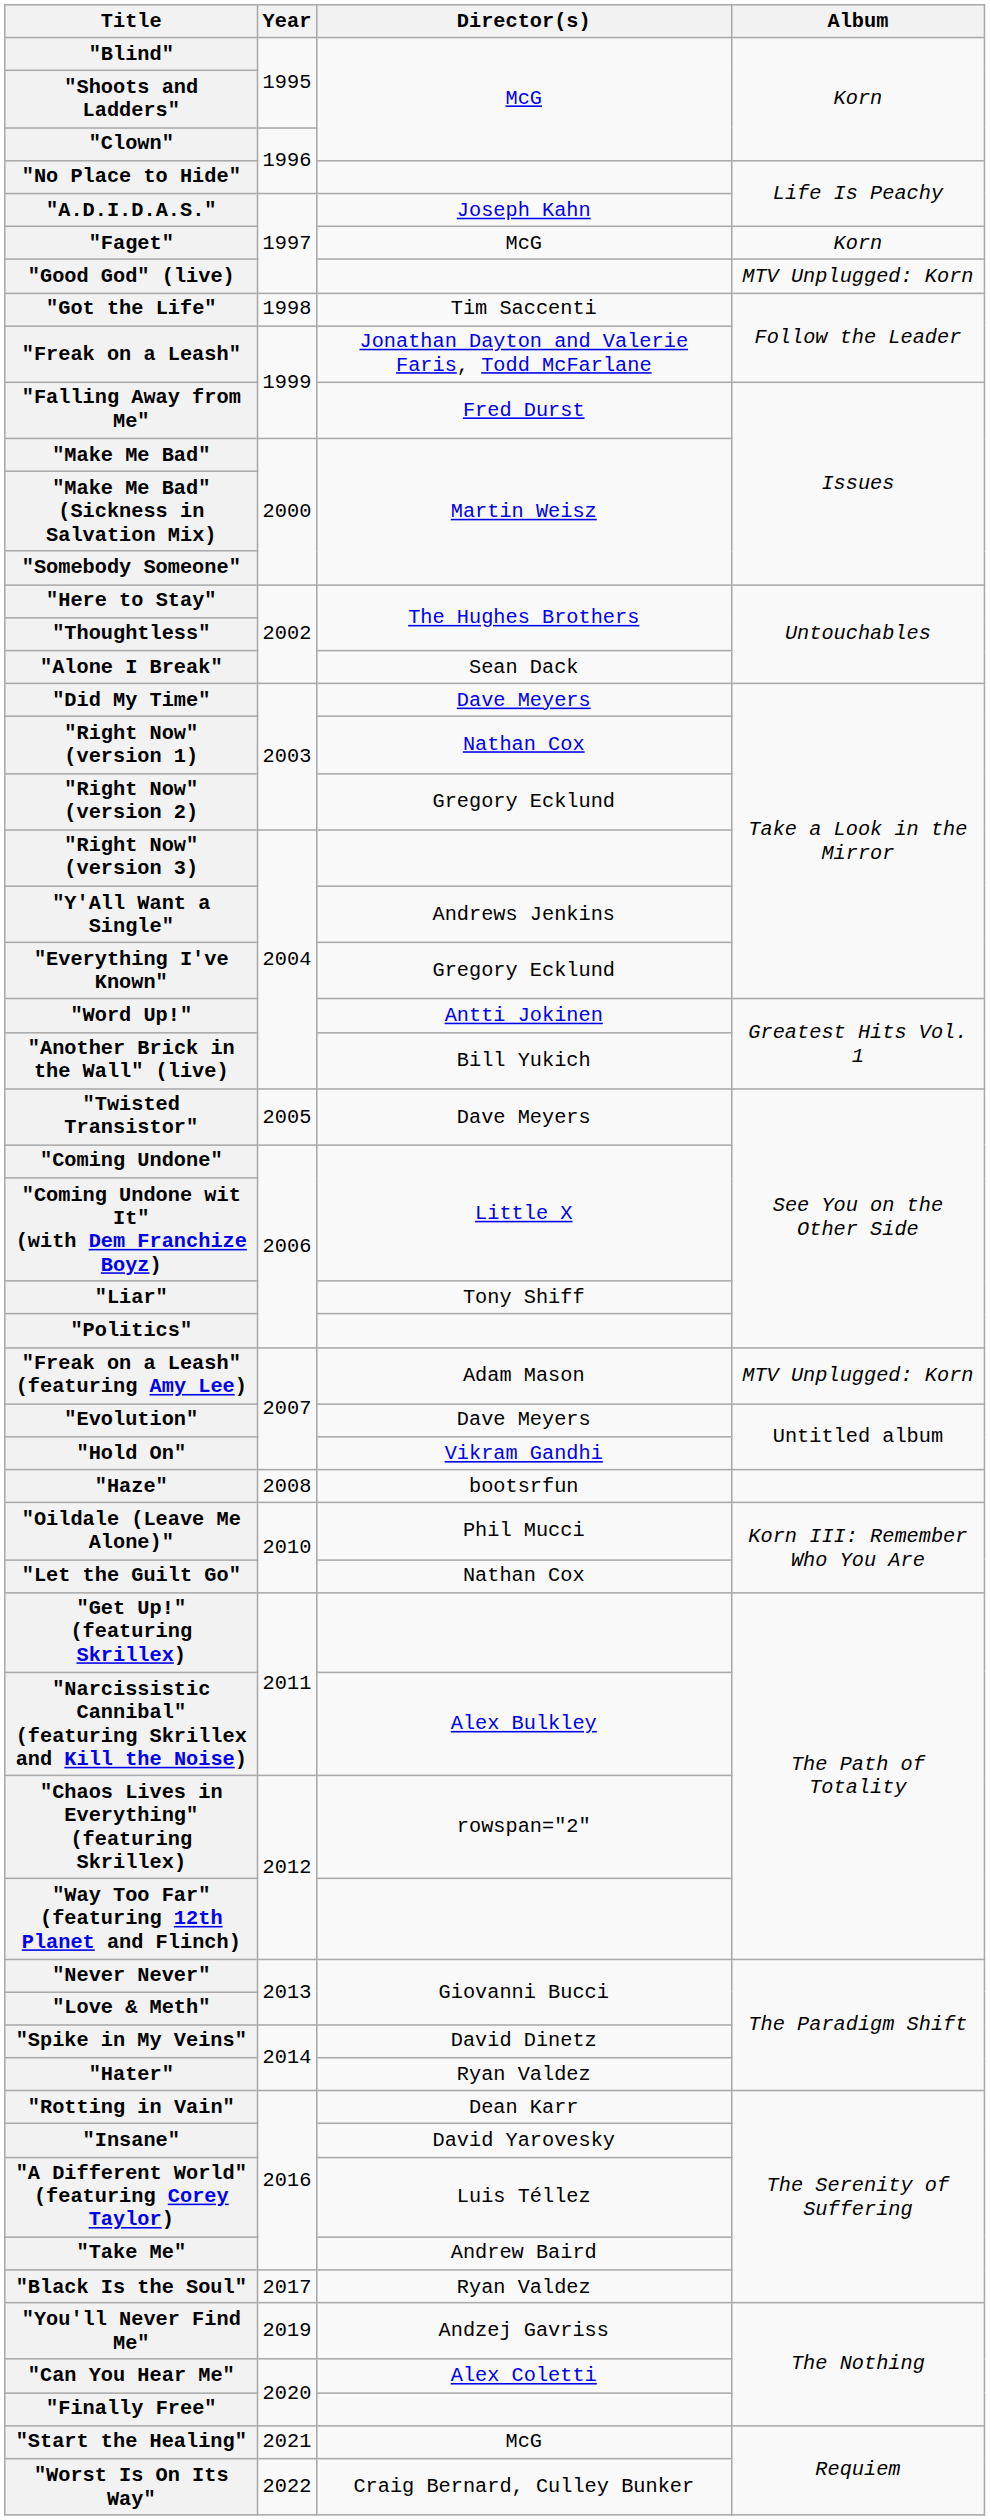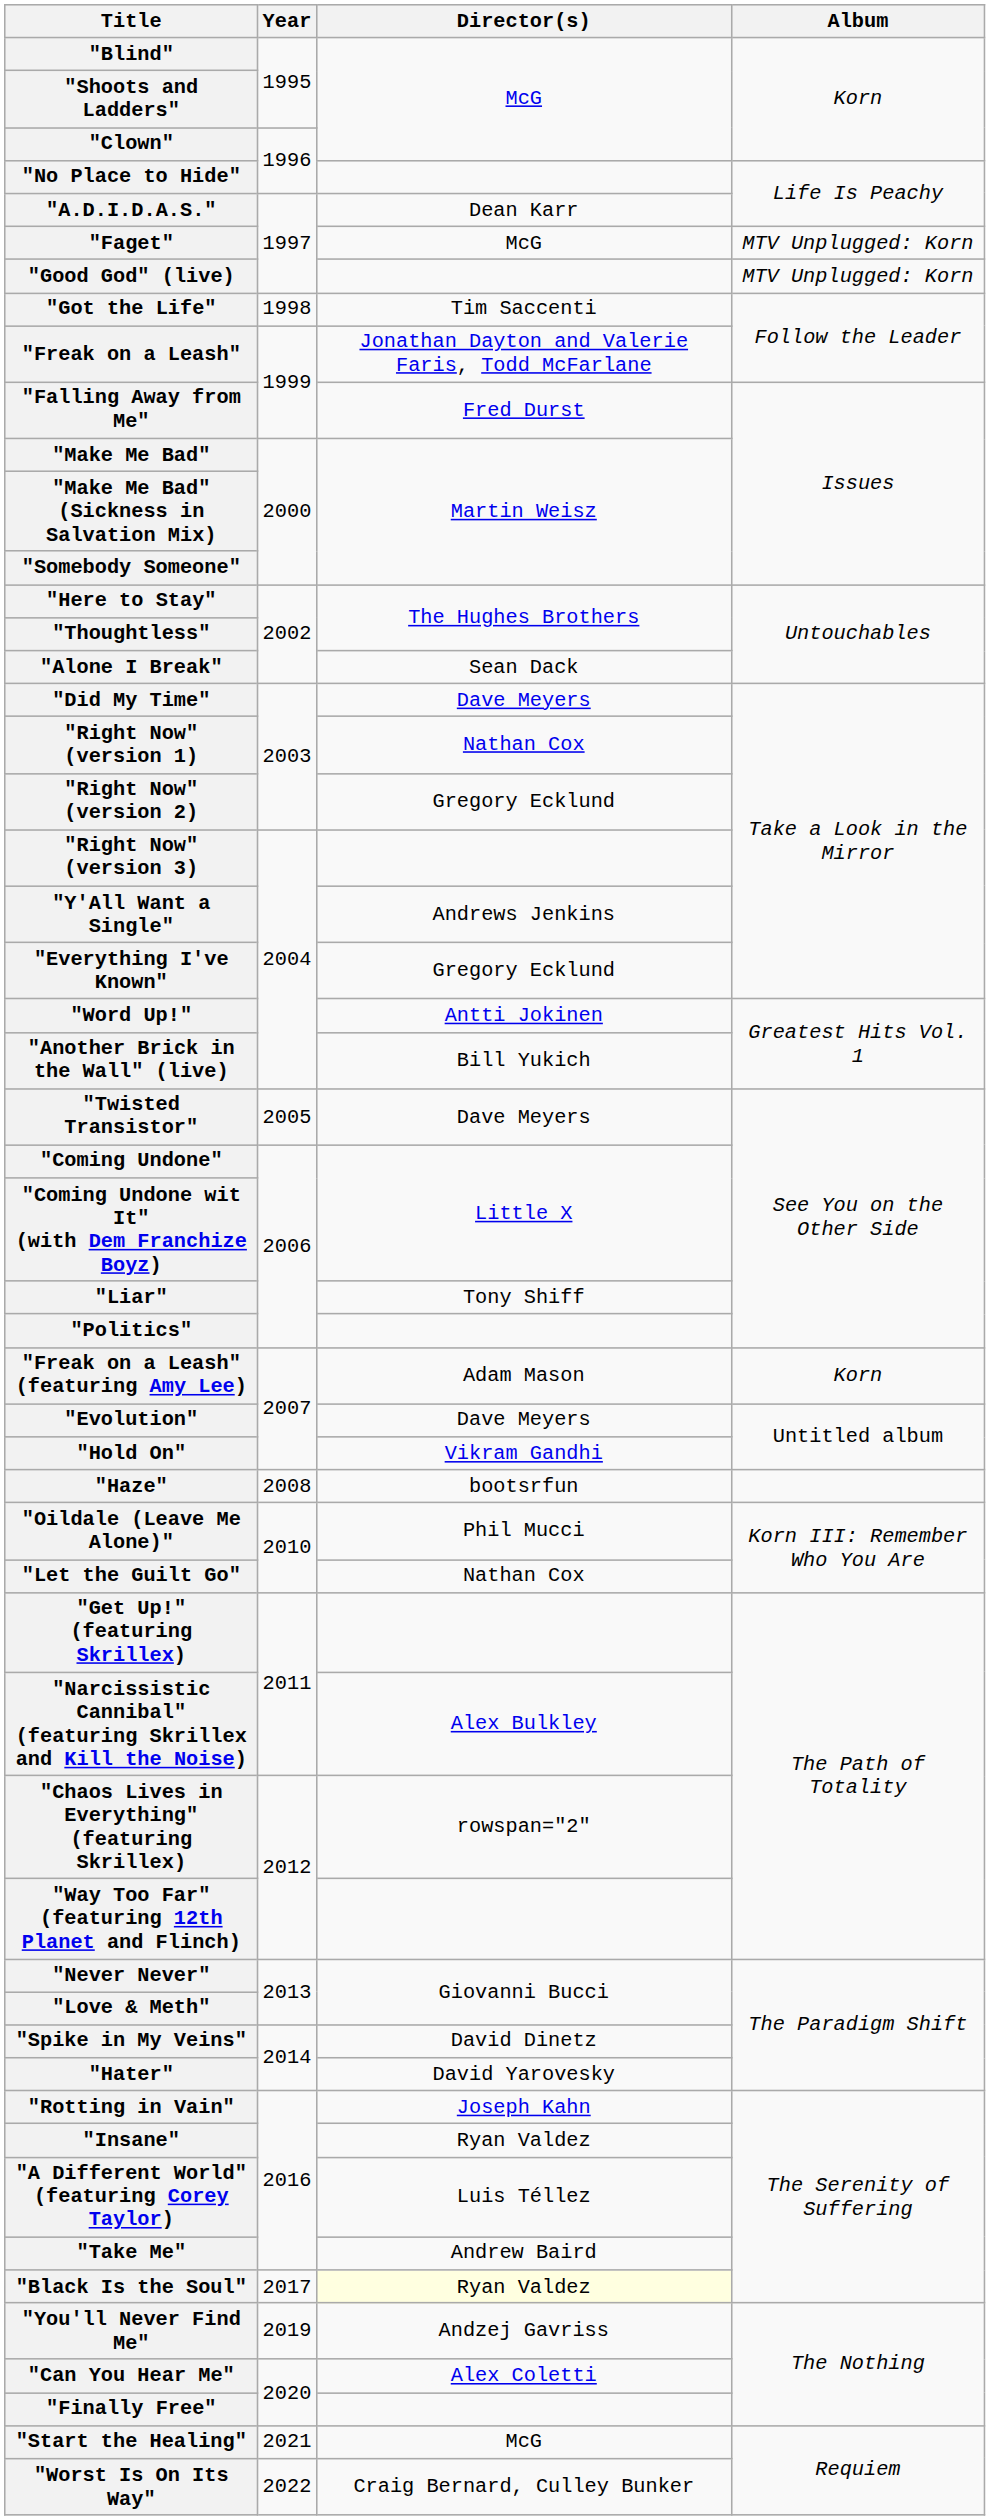(524, 210) Joseph Kahn -> (524, 210) Dean Karr
(858, 243) Korn -> (858, 243) MTV Unplugged: Korn
(858, 1376) MTV Unplugged: Korn -> (858, 1376) Korn
(524, 2074) Ryan Valdez -> (524, 2074) David Yarovesky
(524, 2107) Dean Karr -> (524, 2107) Joseph Kahn
(524, 2140) David Yarovesky -> (524, 2140) Ryan Valdez
(524, 2286) no background -> (524, 2286) lightyellow background
